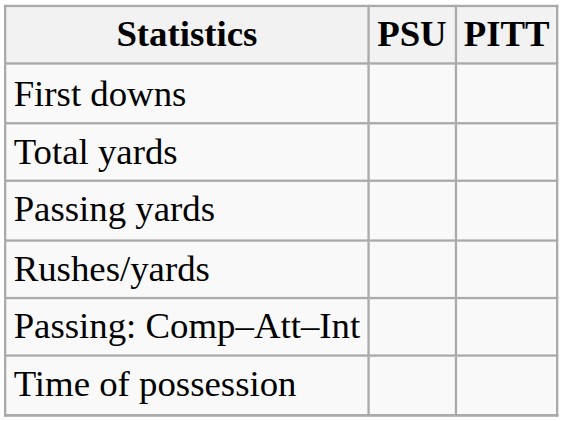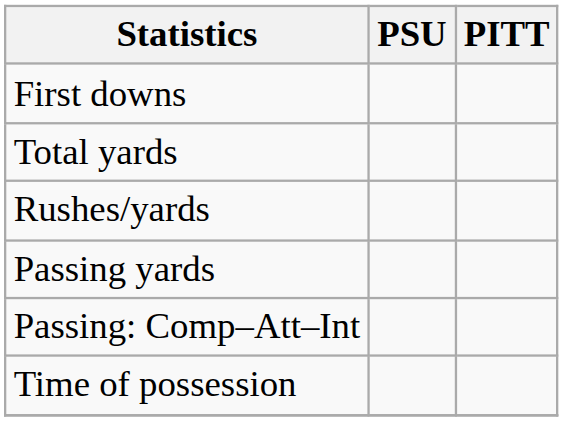rows swapped: (112, 267) <-> (114, 209)
